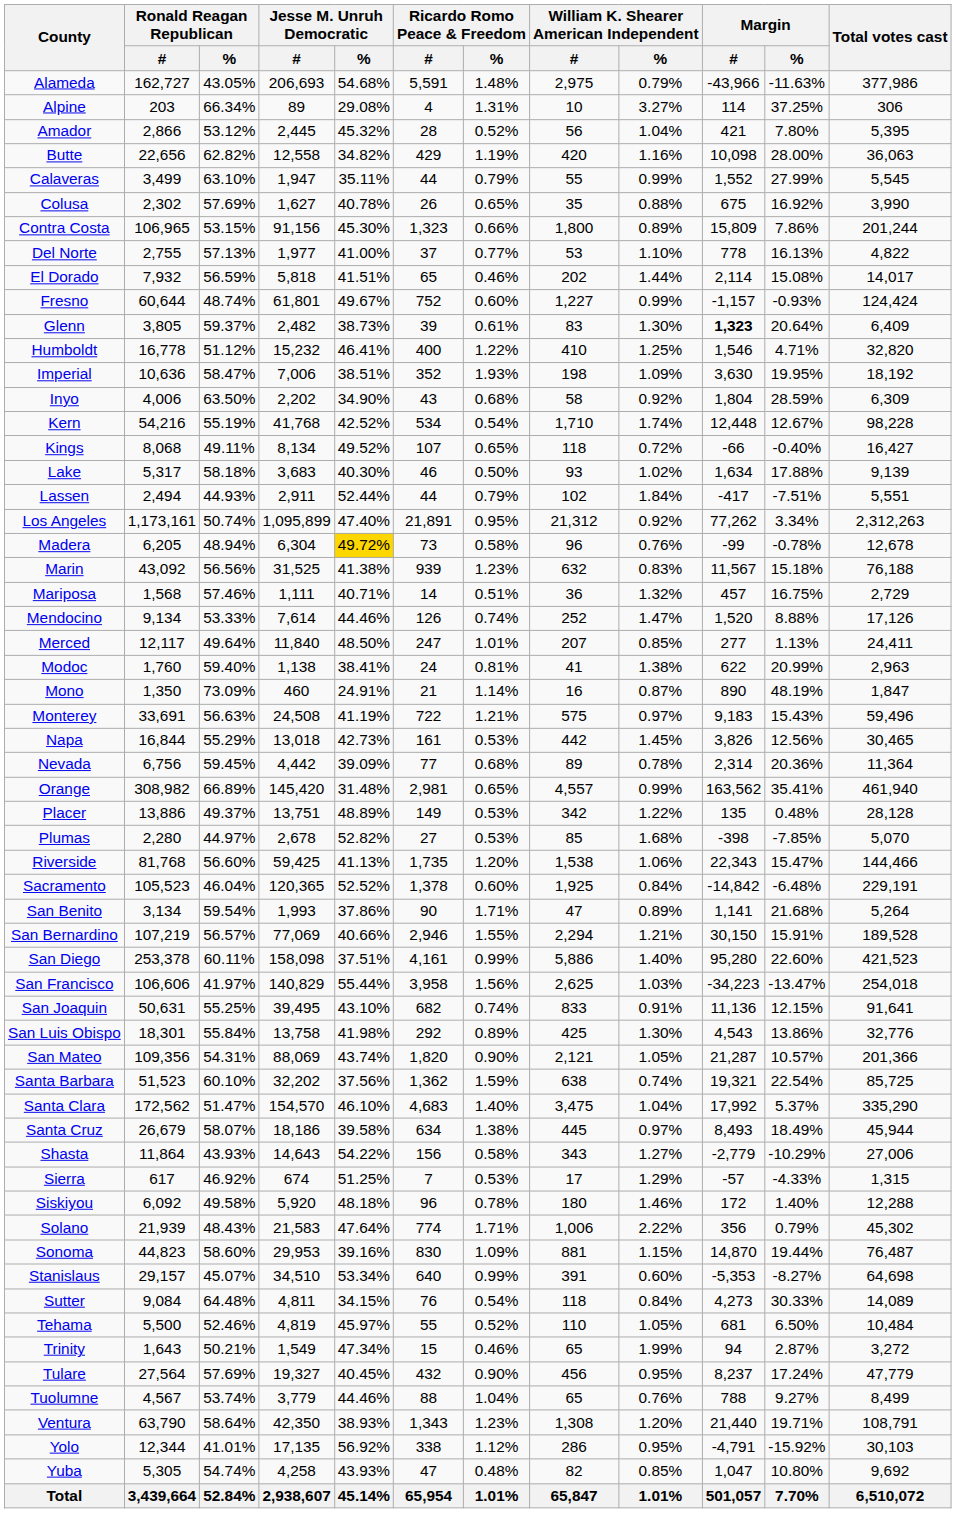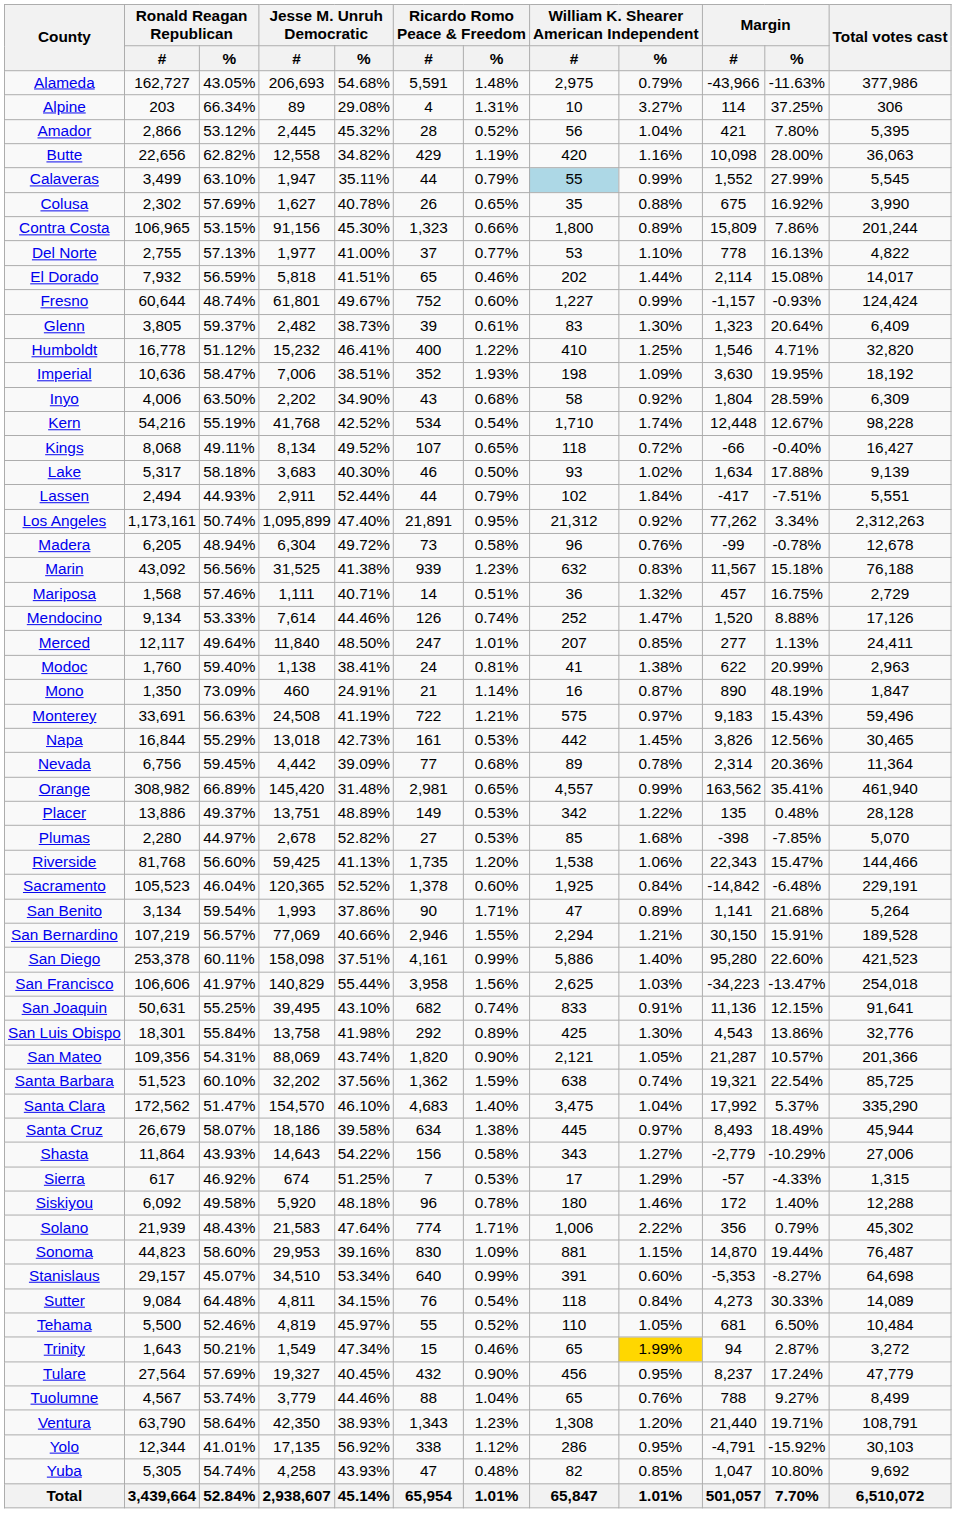(574, 180) no background -> (574, 180) lightblue background
(733, 326) bold -> (733, 326) normal
(364, 545) gold background -> (364, 545) no background
(660, 1349) no background -> (660, 1349) gold background
